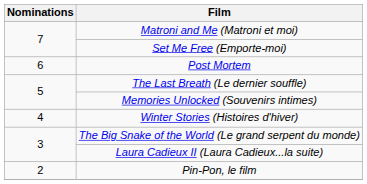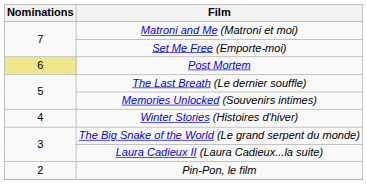(40, 65) no background -> (40, 65) khaki background
